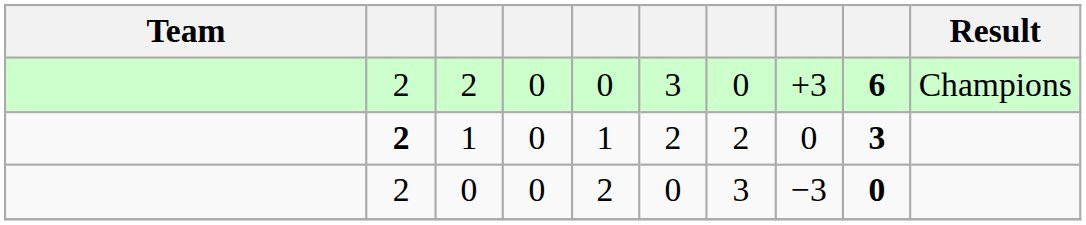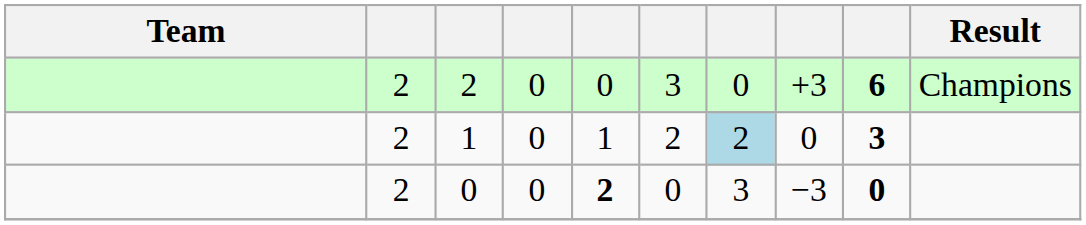(401, 137) bold -> (401, 137) normal
(741, 137) no background -> (741, 137) lightblue background
(605, 191) normal -> (605, 191) bold
